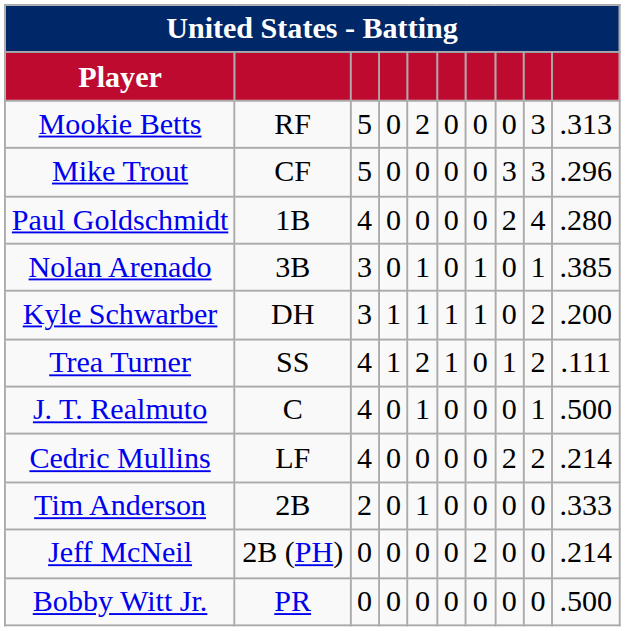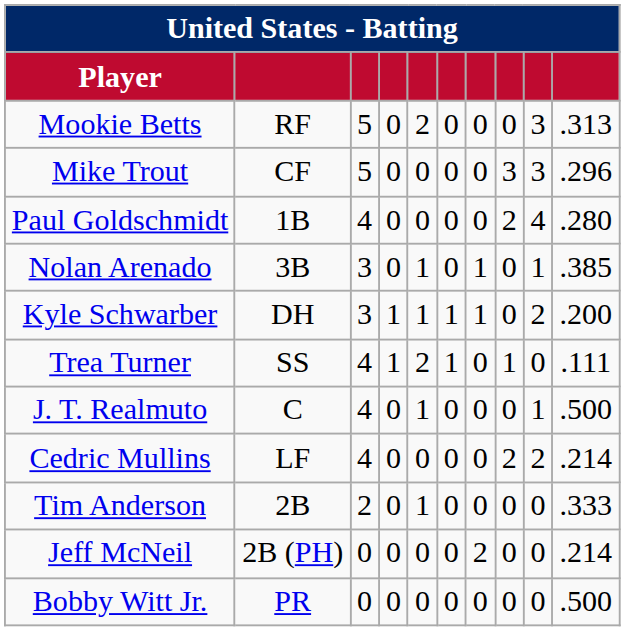(538, 362) 2 -> (538, 362) 0
